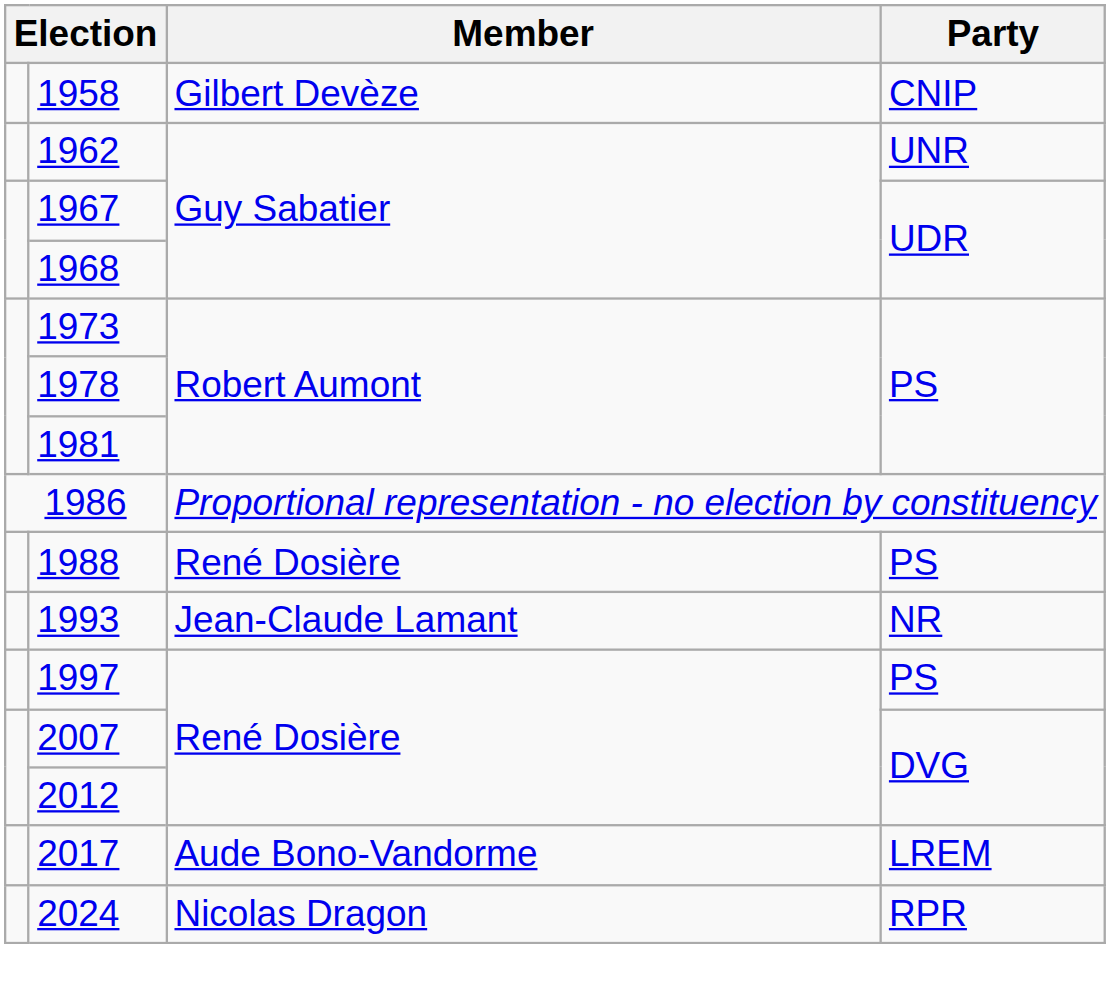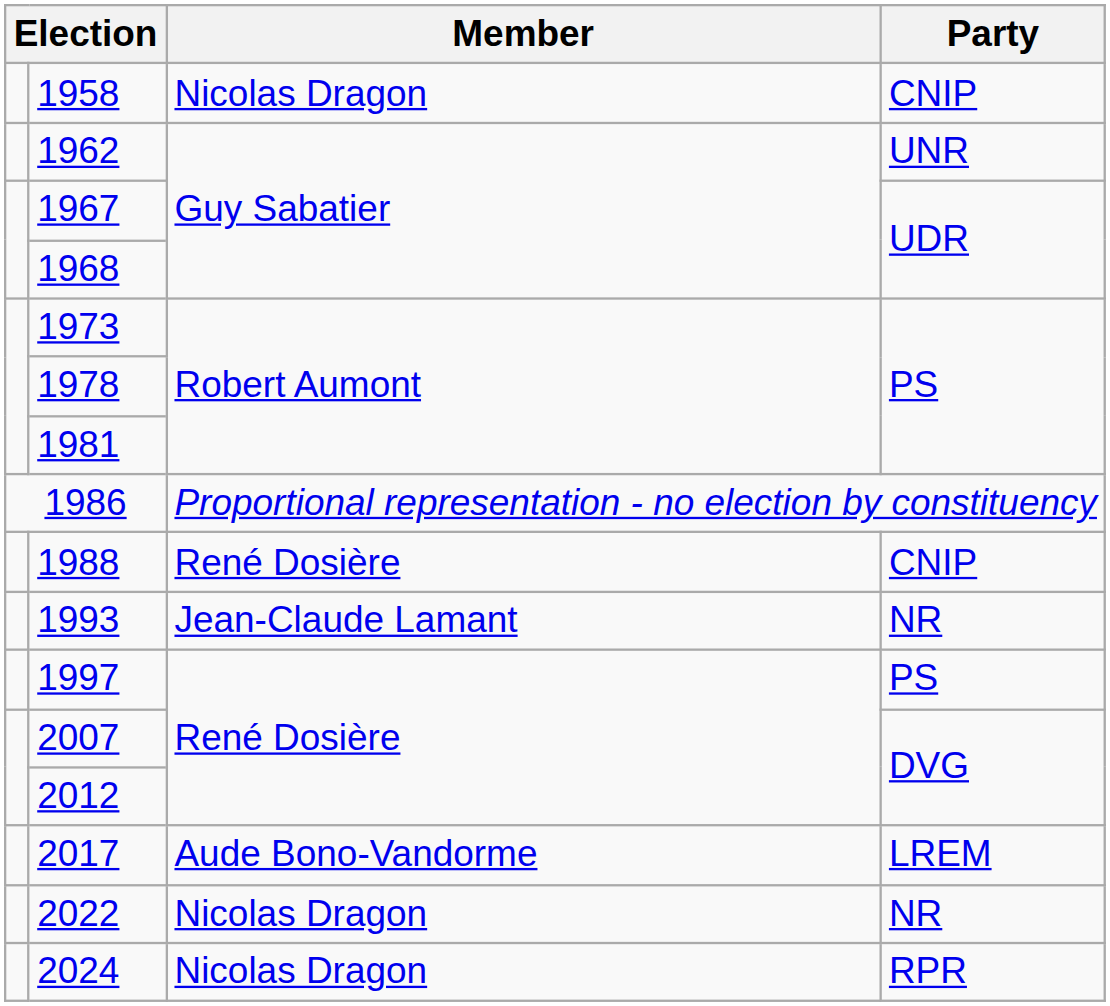(297, 92) Gilbert Devèze -> (301, 92) Nicolas Dragon
(914, 561) PS -> (933, 561) CNIP
+ row: (78, 913)
